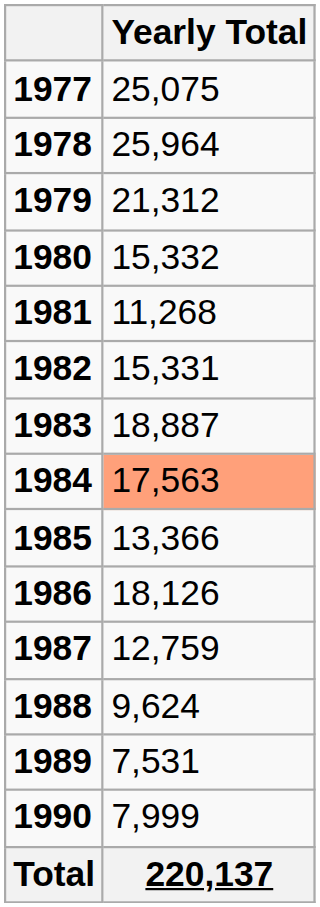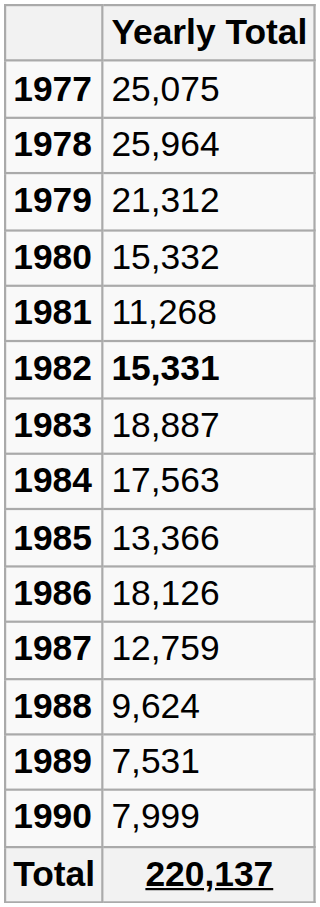(165, 369) normal -> (165, 369) bold
(165, 481) lightsalmon background -> (165, 481) no background
